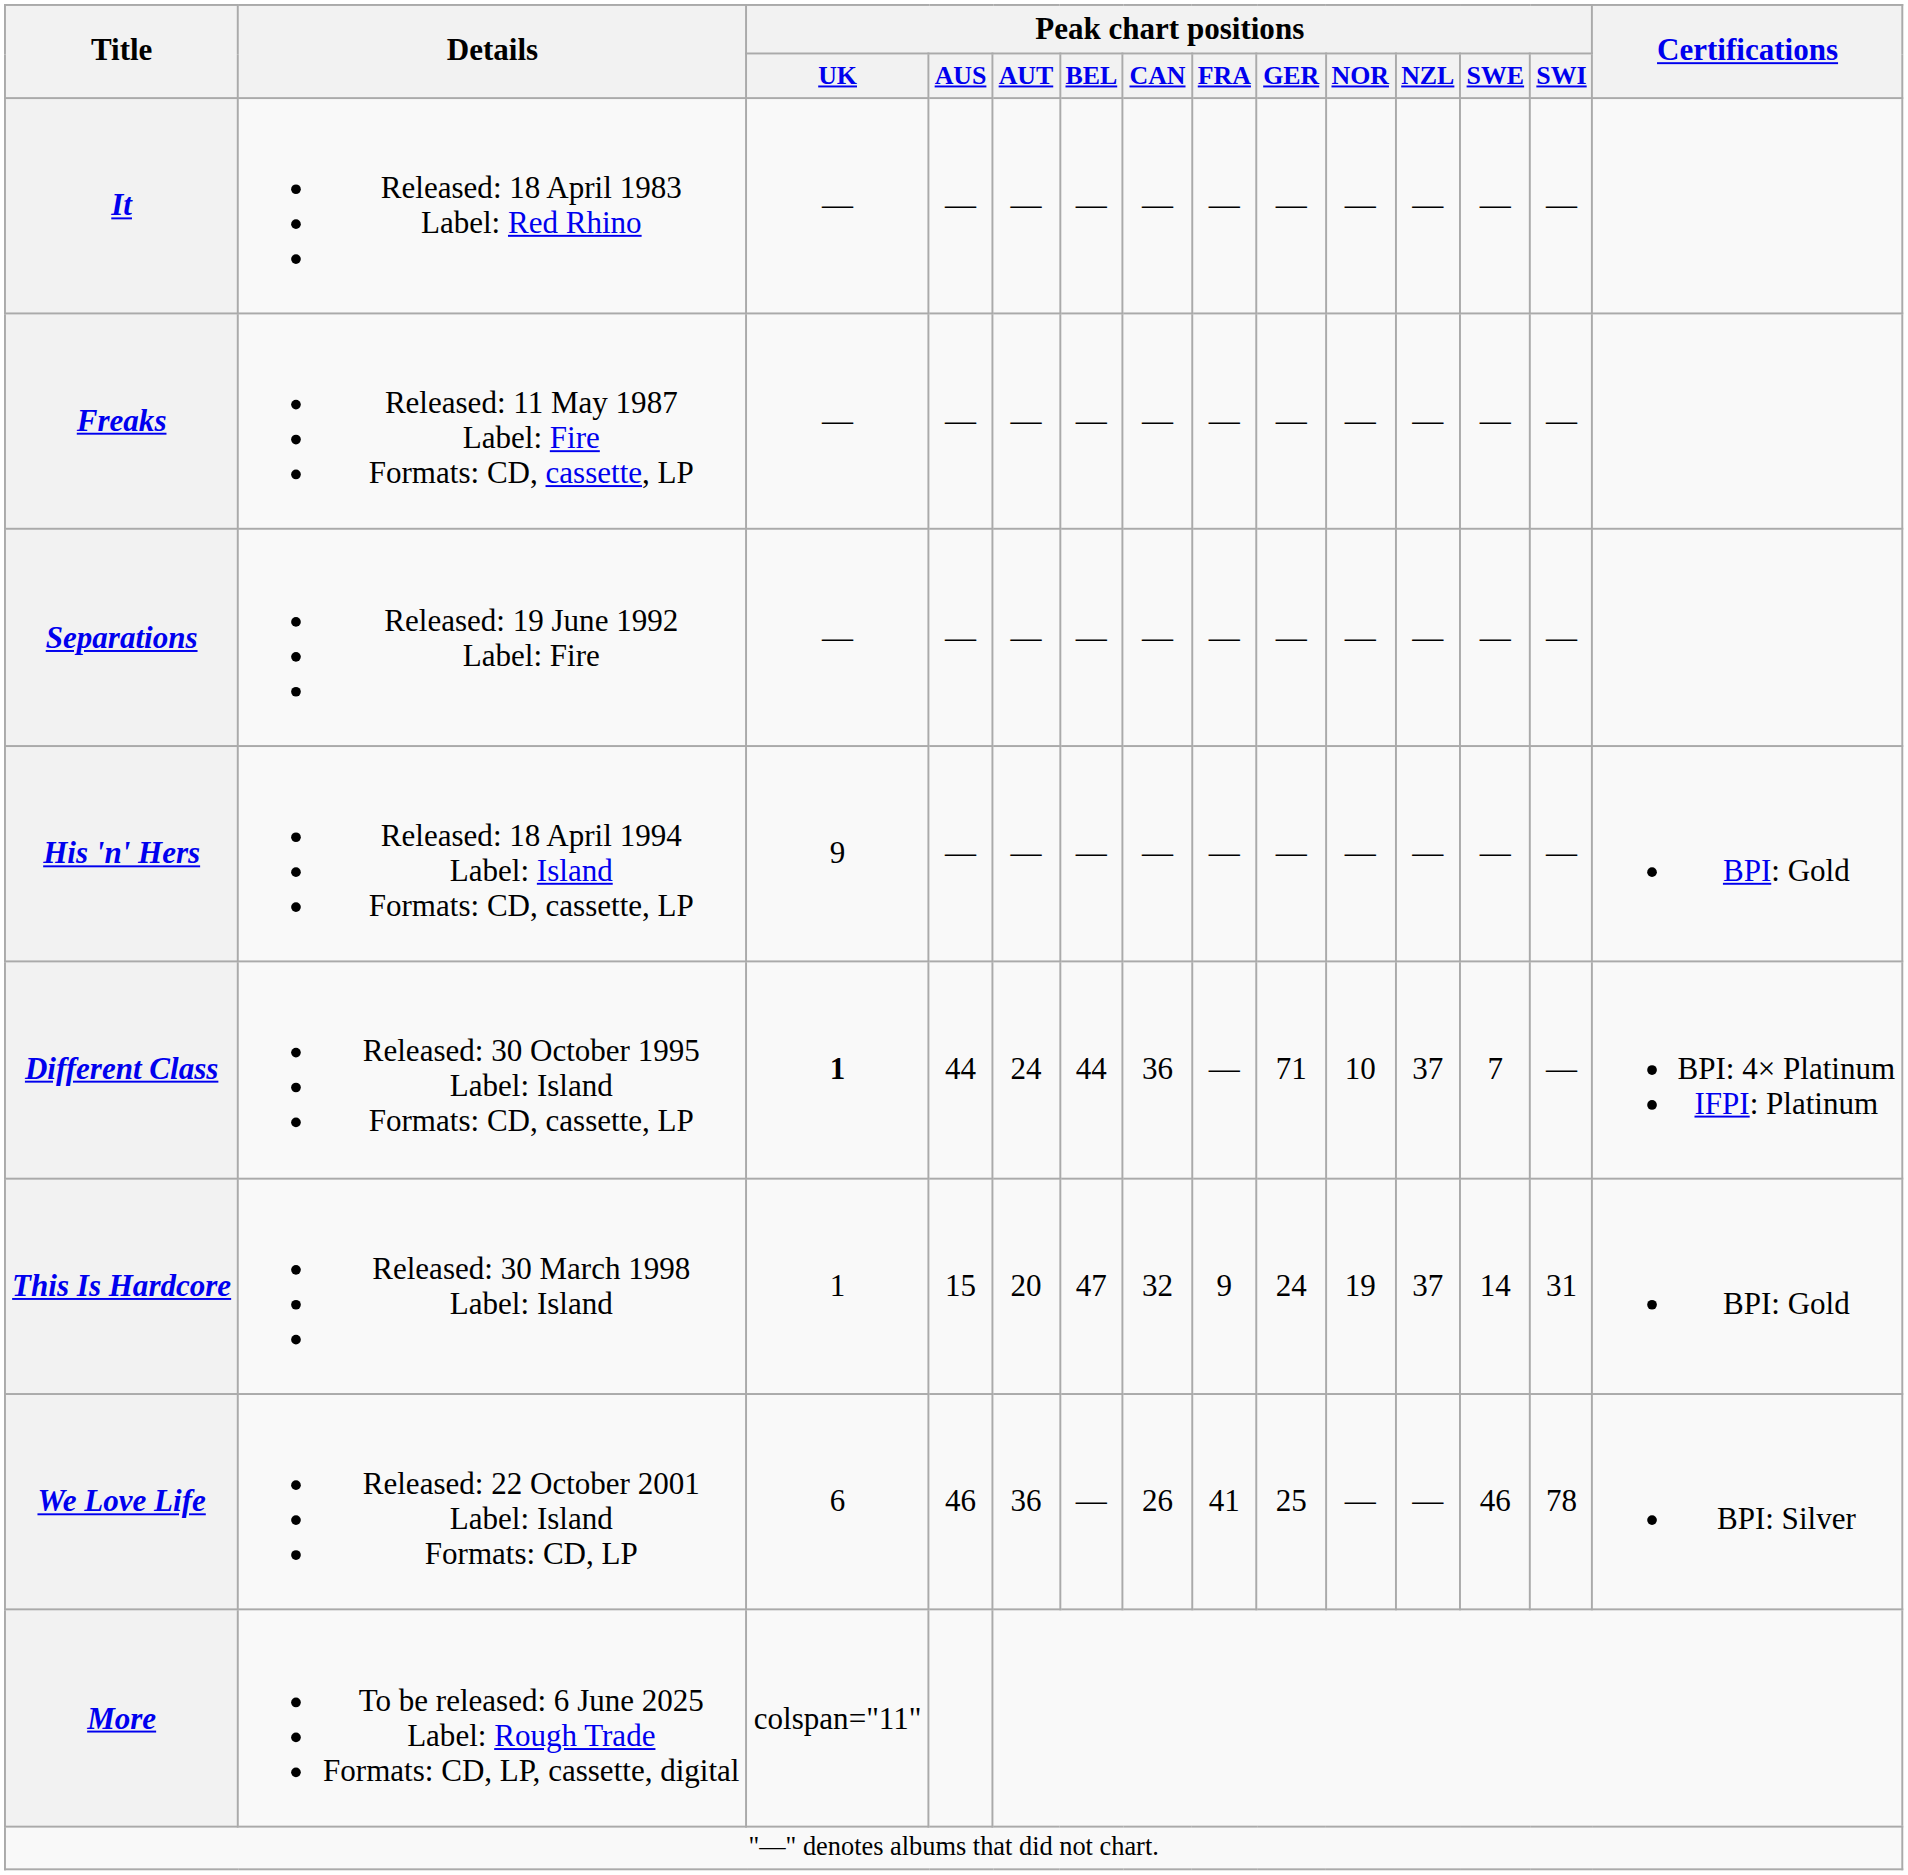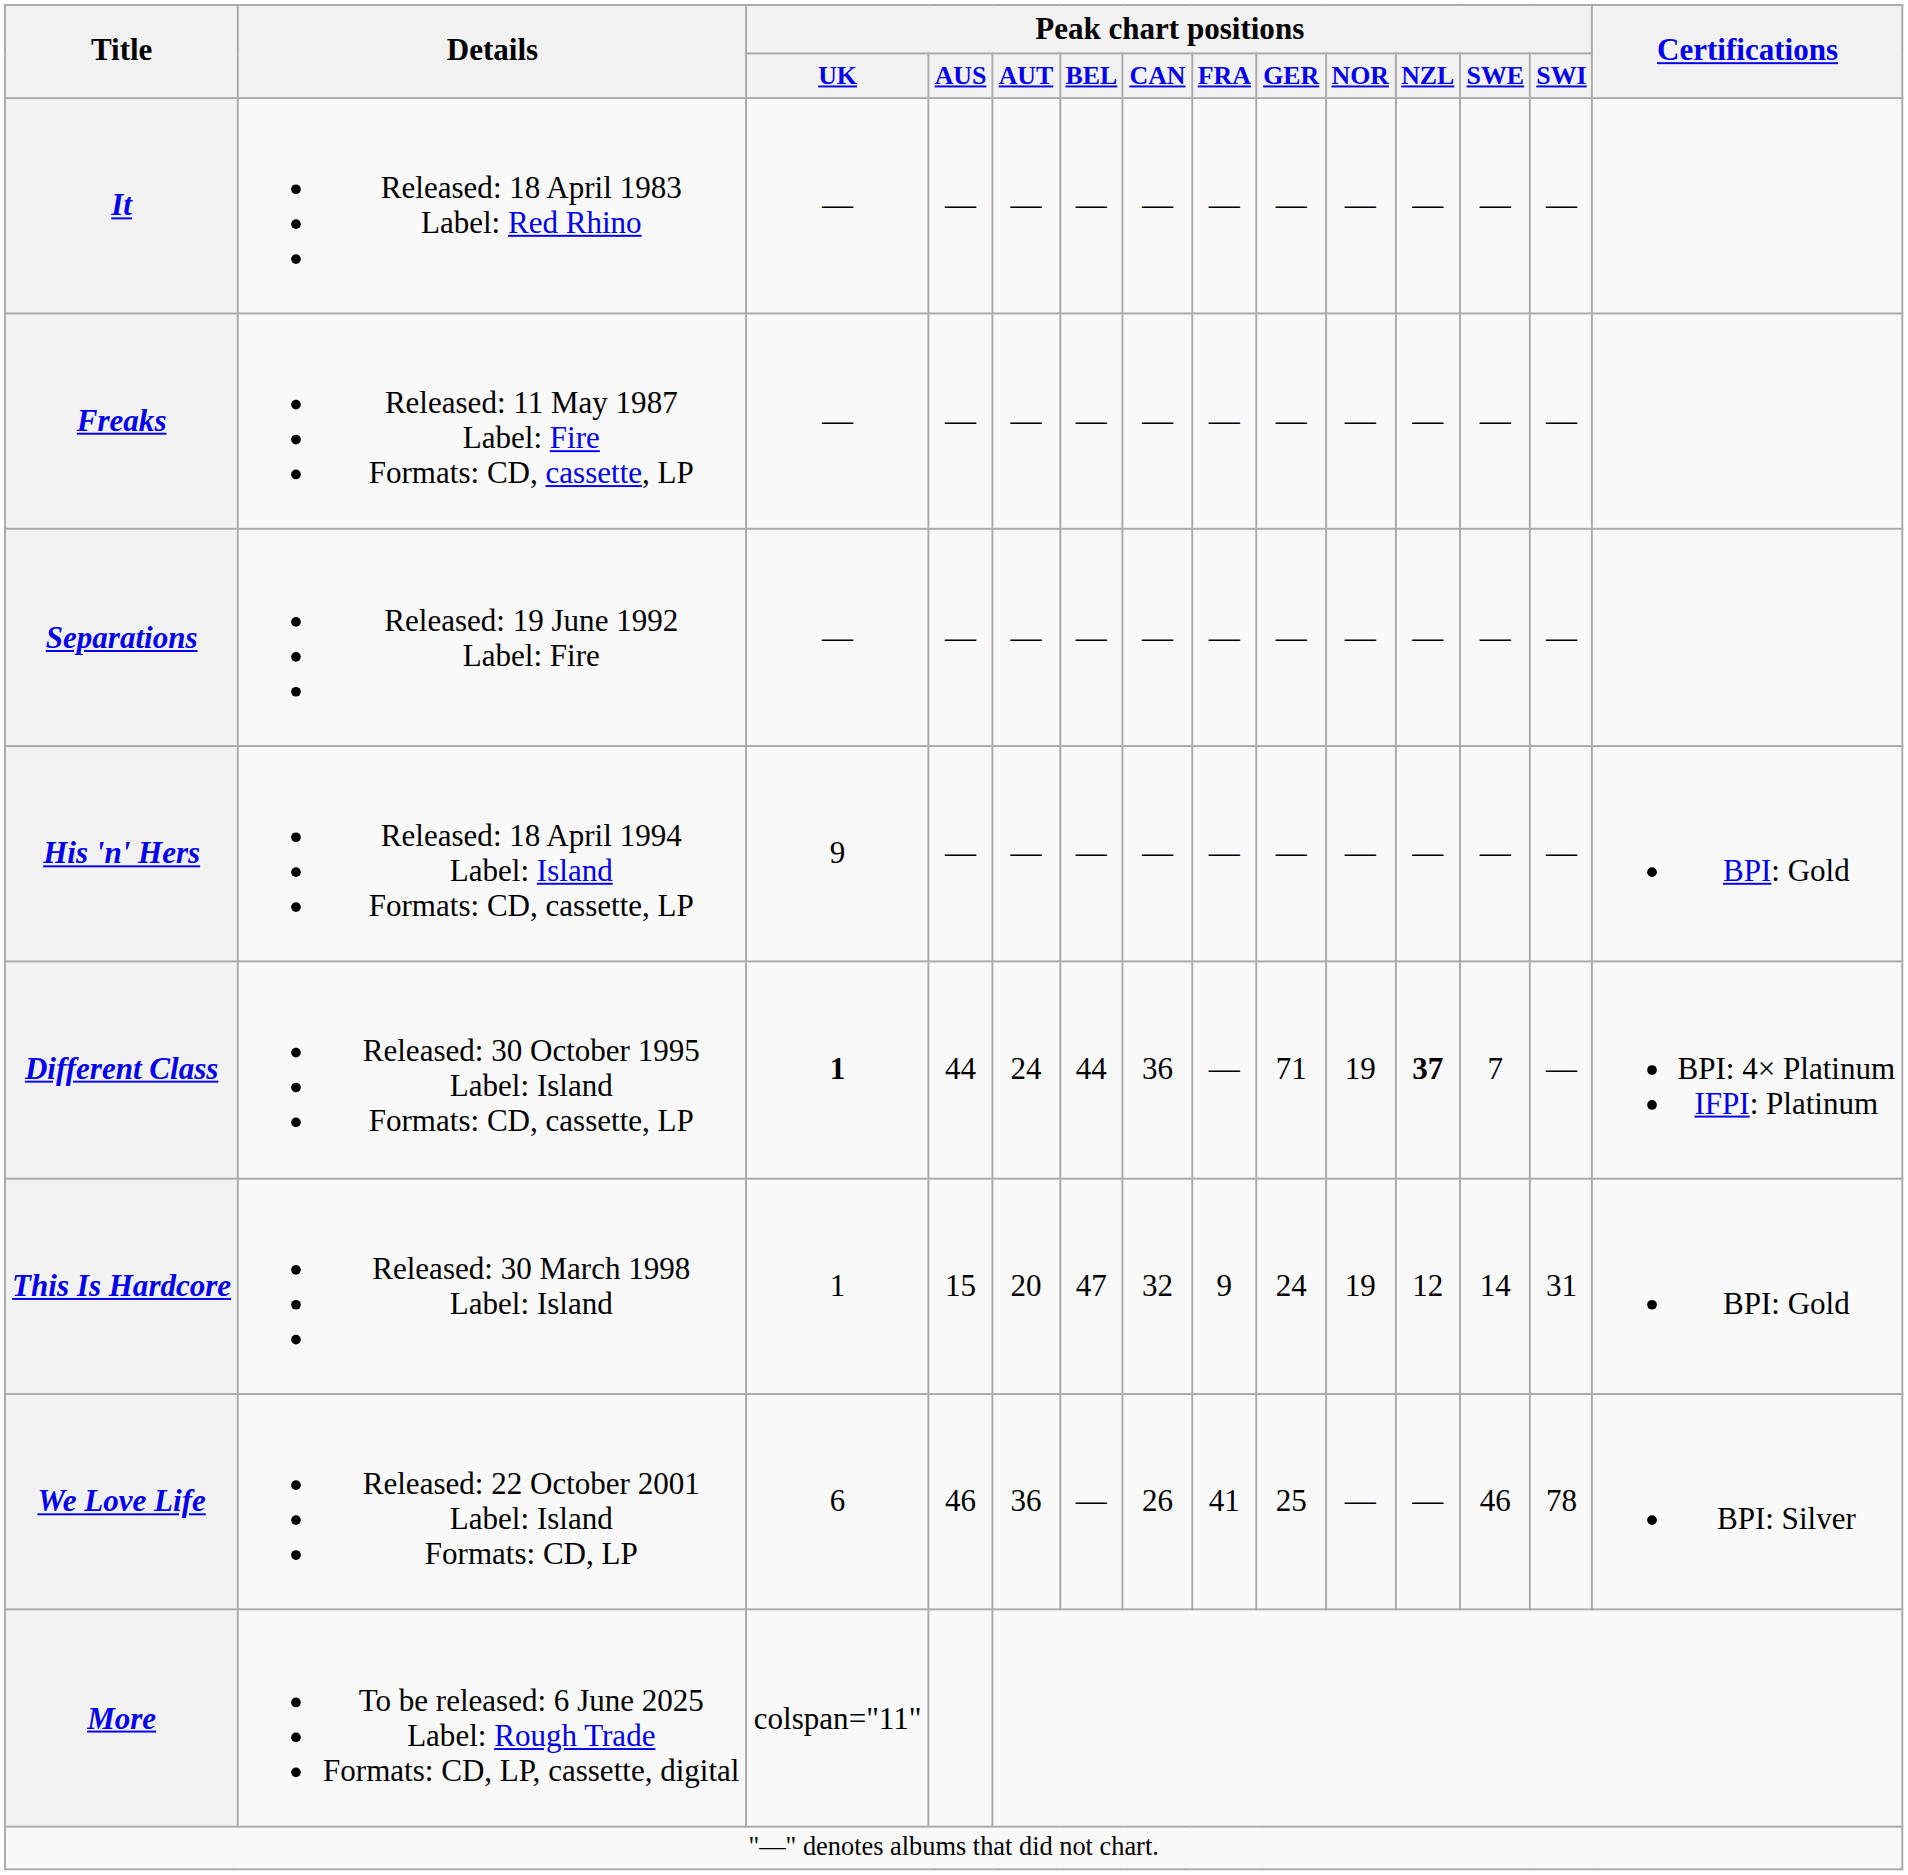(1360, 1069) 10 -> (1360, 1069) 19
(1428, 1069) normal -> (1428, 1069) bold
(1428, 1285) 37 -> (1428, 1285) 12
